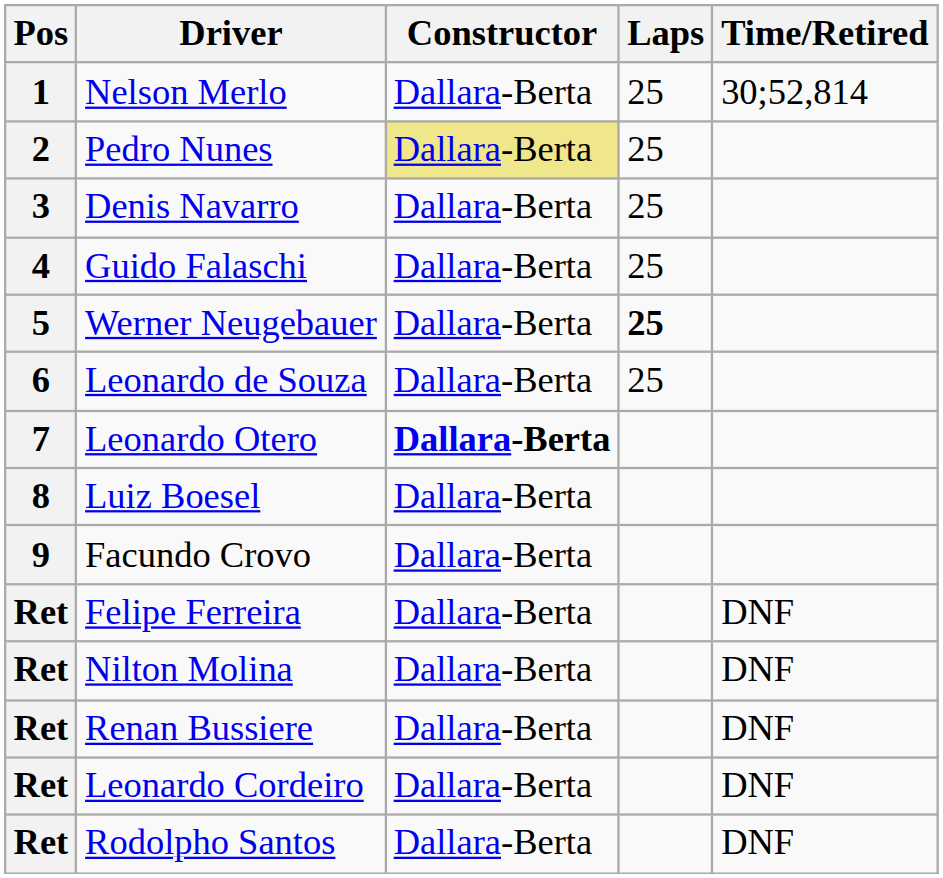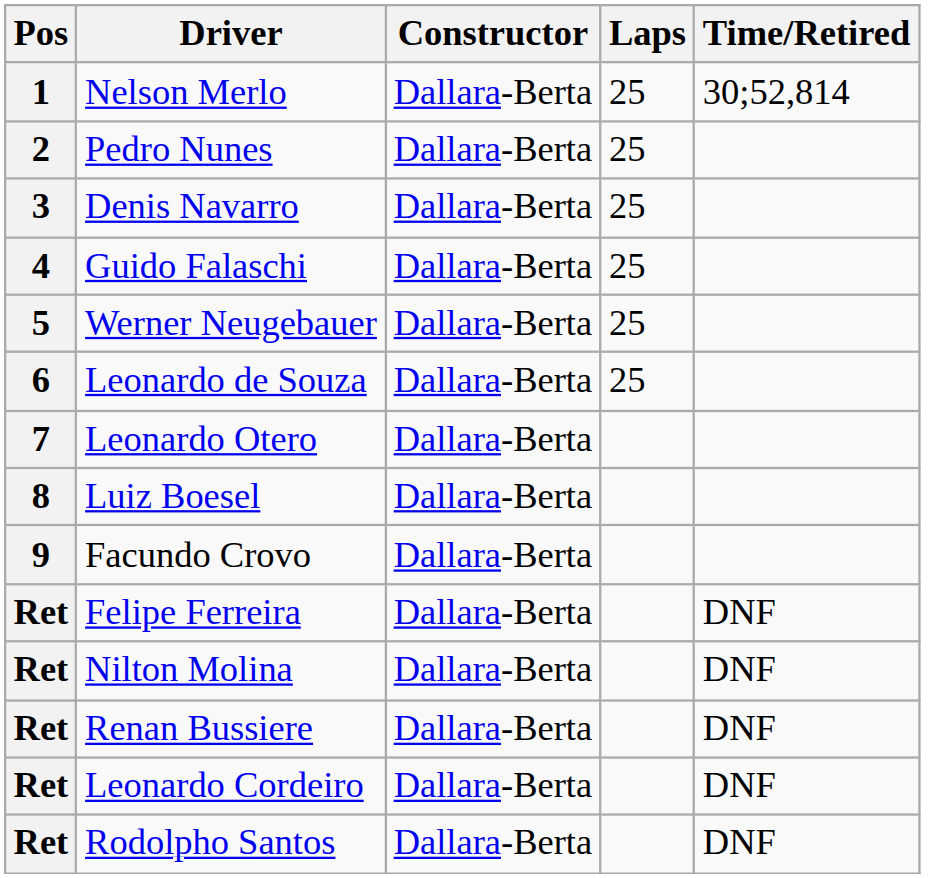(493, 149) khaki background -> (493, 149) no background
(645, 322) bold -> (627, 322) normal
(502, 438) bold -> (493, 438) normal
